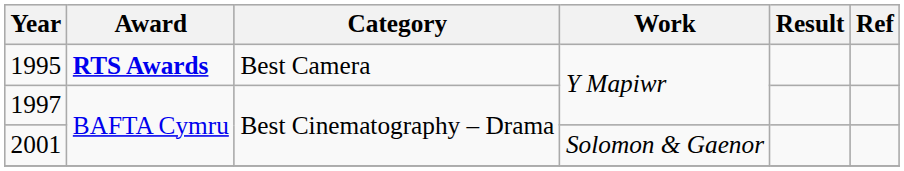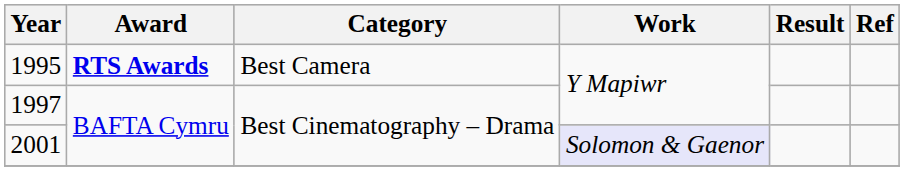(665, 144) no background -> (665, 144) lavender background
